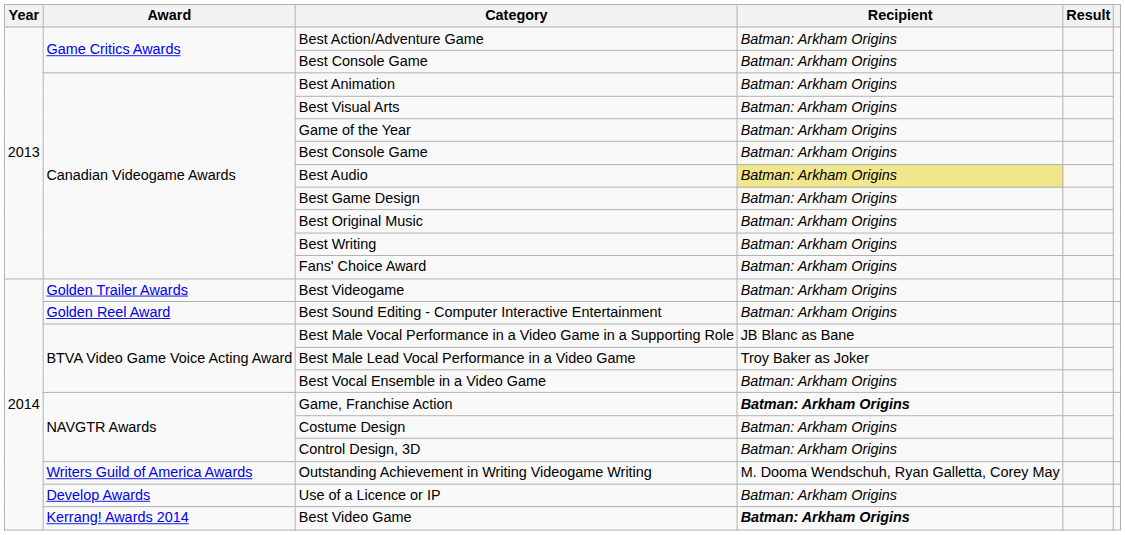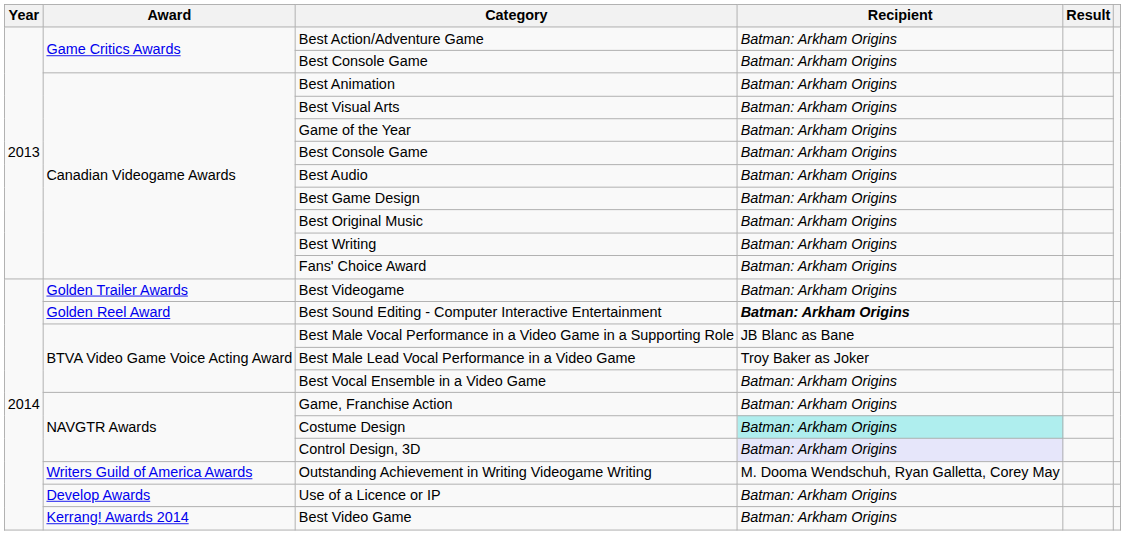(819, 175) khaki background -> (819, 175) no background
(819, 312) normal -> (825, 312) bold
(825, 404) bold -> (819, 404) normal
(819, 426) no background -> (819, 426) paleturquoise background
(819, 449) no background -> (819, 449) lavender background
(825, 518) bold -> (819, 518) normal
